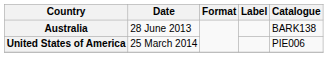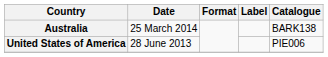(161, 28) 28 June 2013 -> (164, 28) 25 March 2014
(164, 44) 25 March 2014 -> (161, 44) 28 June 2013
